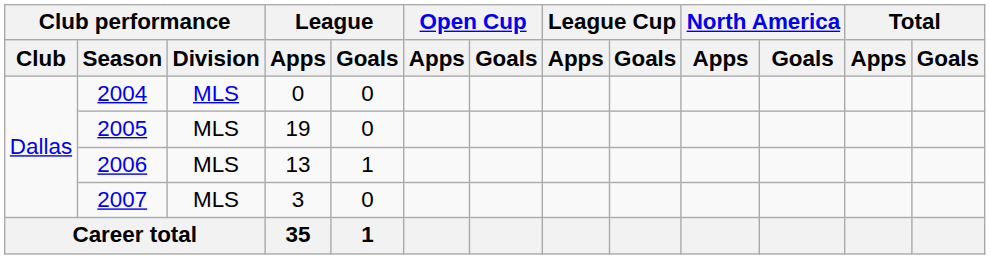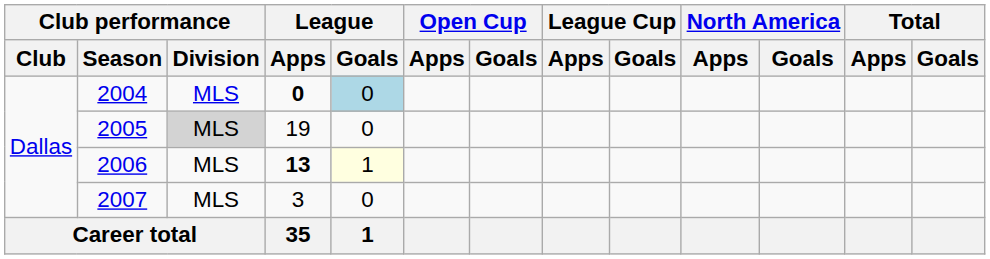(298, 93) normal -> (298, 93) bold
(367, 93) no background -> (367, 93) lightblue background
(216, 128) no background -> (216, 128) lightgrey background
(298, 164) normal -> (298, 164) bold
(367, 164) no background -> (367, 164) lightyellow background
